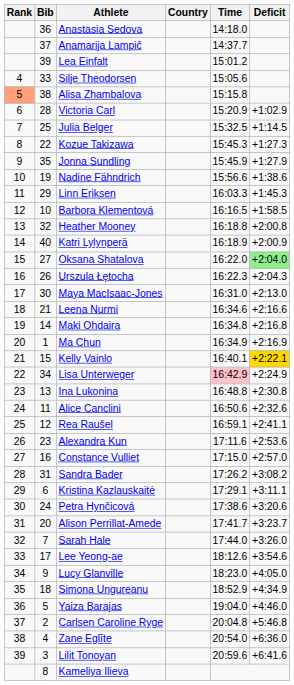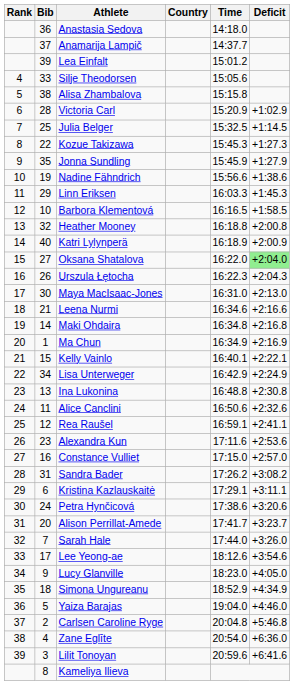(19, 95) lightsalmon background -> (19, 95) no background
(270, 359) gold background -> (270, 359) no background
(230, 375) pink background -> (230, 375) no background
